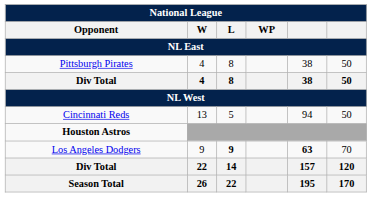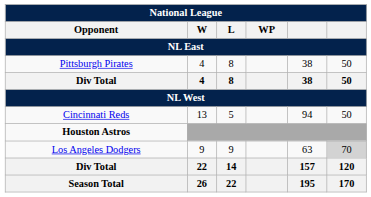(231, 149) bold -> (231, 149) normal
(307, 149) bold -> (307, 149) normal
(347, 149) no background -> (347, 149) lightgrey background
